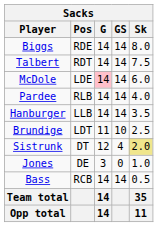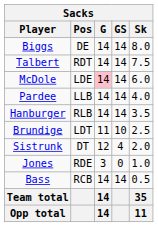(83, 46) RDE -> (83, 46) DE
(83, 96) RLB -> (83, 96) LLB
(83, 113) LLB -> (83, 113) RLB
(141, 147) khaki background -> (141, 147) no background
(83, 163) DE -> (83, 163) RDE
